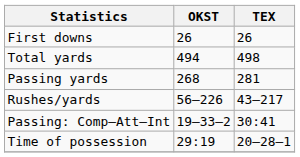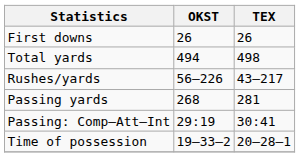rows swapped: (54, 100) <-> (58, 79)
(204, 121) 19–33–2 -> (196, 121) 29:19
(196, 142) 29:19 -> (204, 142) 19–33–2
